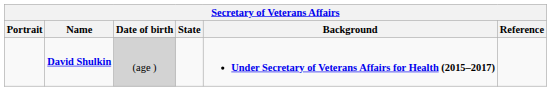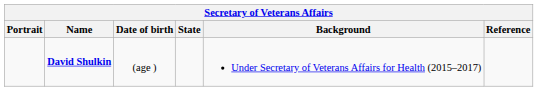(145, 67) lightgrey background -> (145, 67) no background
(350, 68) bold -> (343, 68) normal
